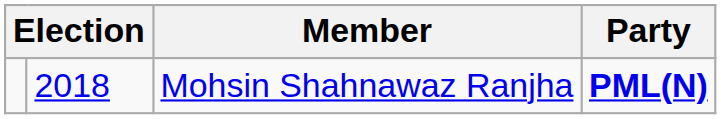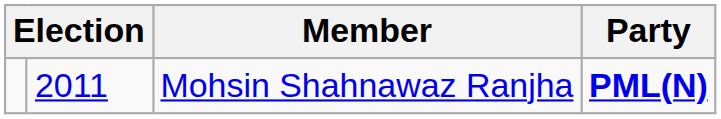(72, 85) 2018 -> (71, 85) 2011
